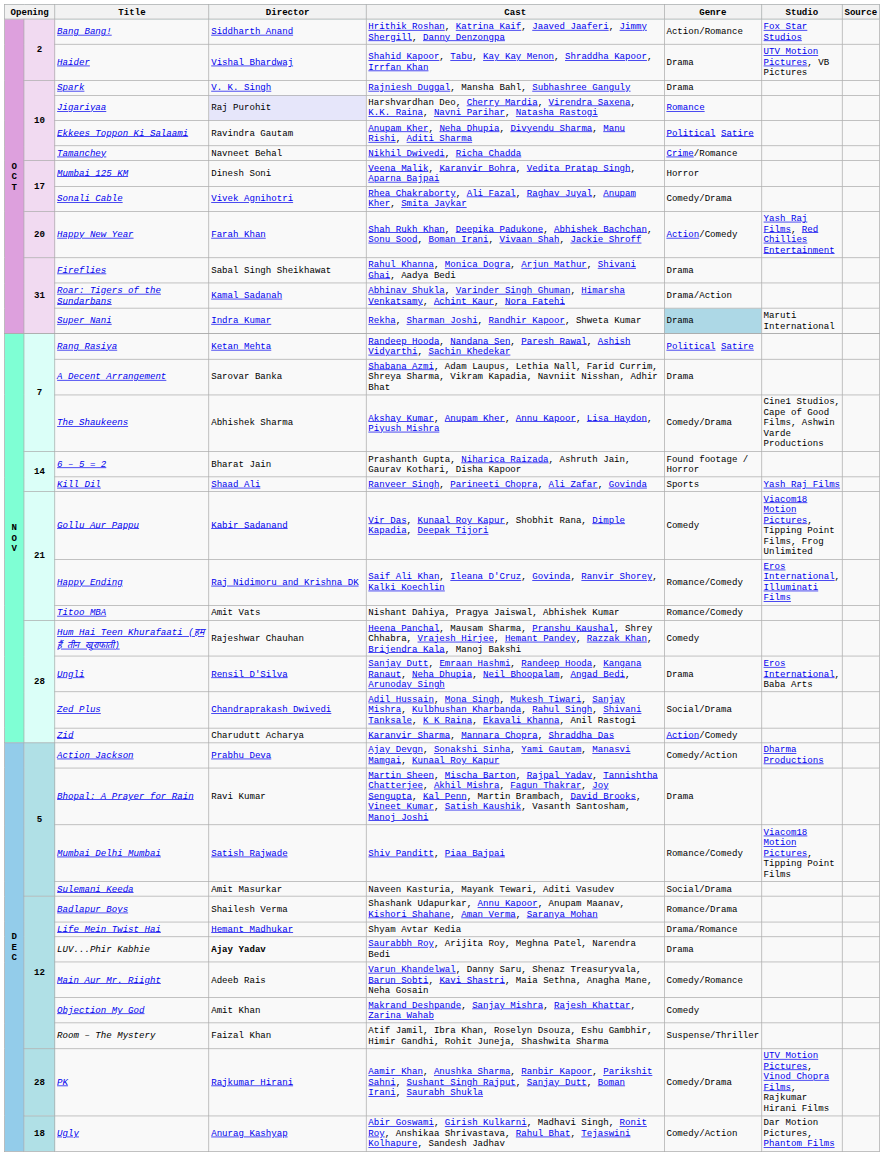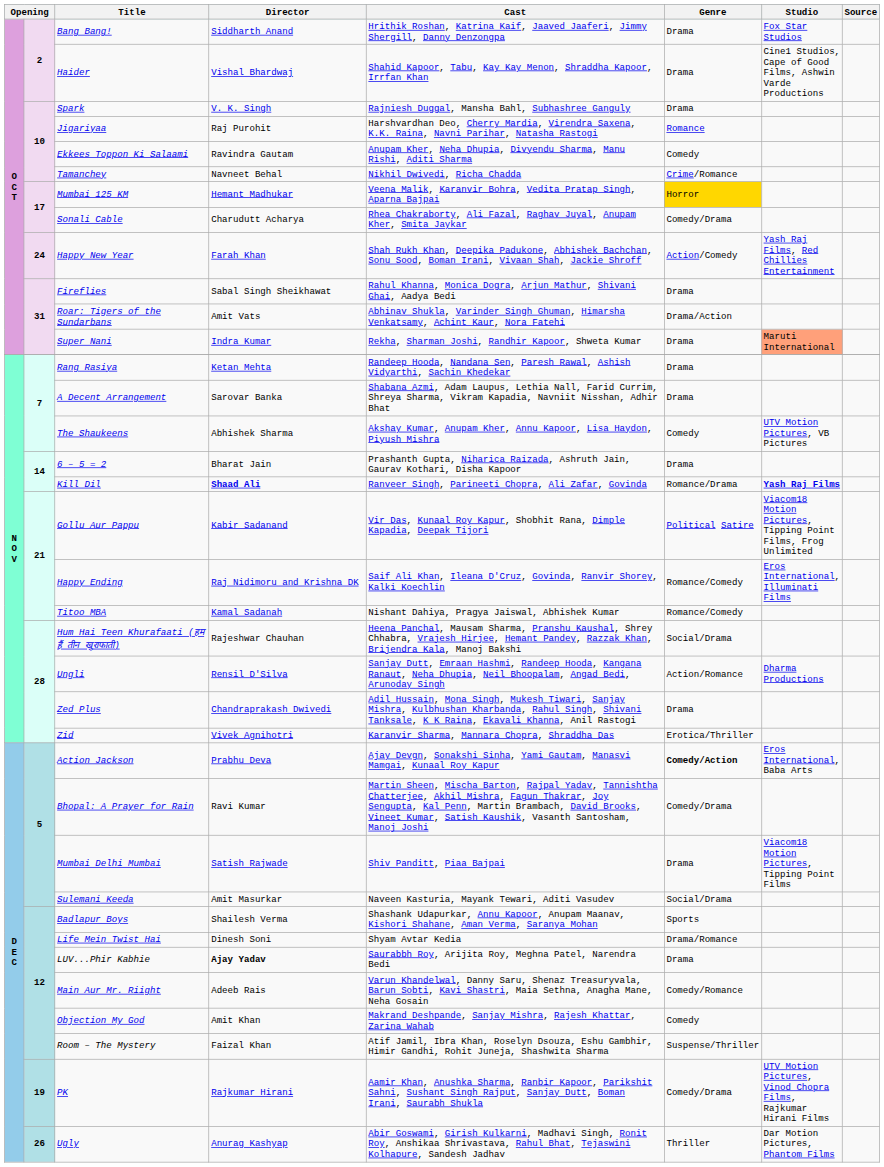(705, 32) Action/Romance -> (680, 32) Drama
(796, 62) UTV Motion Pictures, VB Pictures -> (802, 73) Cine1 Studios, Cape of Good Films, Ashwin Varde Productions
(241, 108) lavender background -> (241, 129) no background
(710, 133) Political Satire -> (683, 154) Comedy
(241, 173) Dinesh Soni -> (252, 194) Hemant Madhukar
(683, 173) no background -> (683, 194) gold background
(252, 199) Vivek Agnihotri -> (258, 220) Charudutt Acharya
(40, 234) 20 -> (40, 255) 24
(247, 296) Kamal Sadanah -> (236, 317) Amit Vats
(680, 321) lightblue background -> (680, 342) no background
(799, 321) no background -> (799, 342) lightsalmon background
(710, 346) Political Satire -> (680, 367) Drama
(699, 423) Comedy/Drama -> (683, 434) Comedy
(802, 423) Cine1 Studios, Cape of Good Films, Ashwin Varde Productions -> (796, 434) UTV Motion Pictures, VB Pictures
(707, 464) Found footage / Horror -> (680, 464) Drama
(236, 484) normal -> (236, 484) bold
(683, 484) Sports -> (702, 484) Romance/Drama
(802, 484) normal -> (802, 484) bold
(683, 525) Comedy -> (710, 525) Political Satire
(236, 613) Amit Vats -> (247, 613) Kamal Sadanah
(683, 638) Comedy -> (699, 638) Social/Drama
(680, 674) Drama -> (705, 674) Action/Romance
(802, 674) Eros International, Baba Arts -> (794, 674) Dharma Productions
(699, 710) Social/Drama -> (680, 710) Drama
(258, 735) Charudutt Acharya -> (252, 735) Vivek Agnihotri
(702, 735) Action/Comedy -> (710, 735) Erotica/Thriller
(702, 755) normal -> (702, 761) bold
(794, 755) Dharma Productions -> (802, 761) Eros International, Baba Arts
(680, 796) Drama -> (699, 807) Comedy/Drama
(705, 853) Romance/Comedy -> (680, 864) Drama
(702, 909) Romance/Drama -> (683, 920) Sports
(252, 929) Hemant Madhukar -> (241, 940) Dinesh Soni
(40, 1082) 28 -> (40, 1093) 19
(40, 1134) 18 -> (40, 1144) 26
(702, 1134) Comedy/Action -> (688, 1144) Thriller
